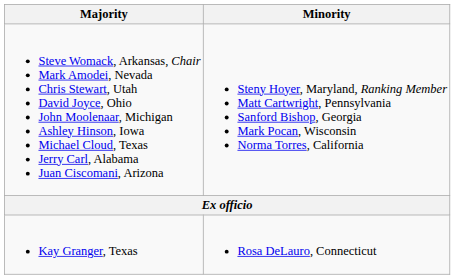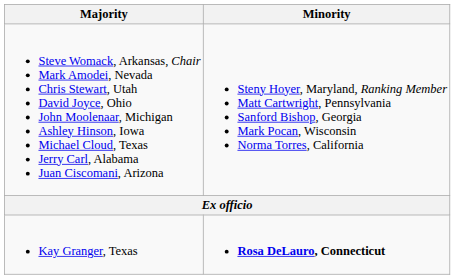(327, 252) normal -> (327, 252) bold
